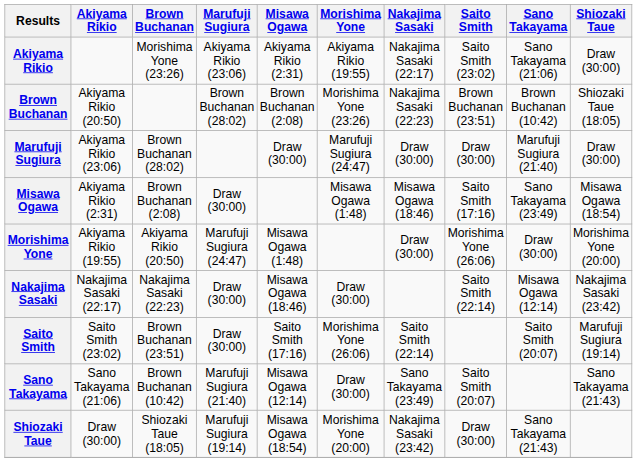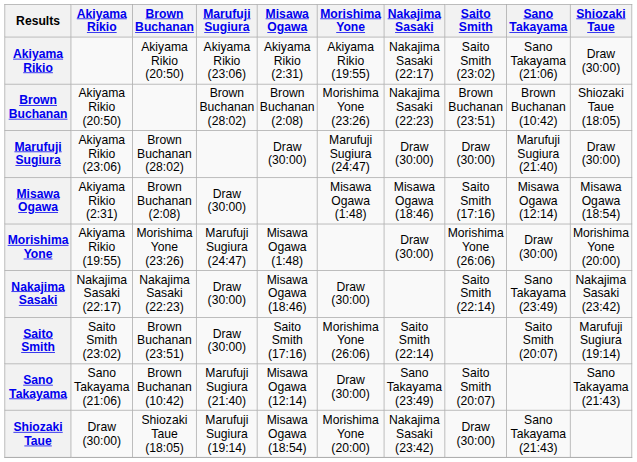(164, 60) Morishima Yone (23:26) -> (164, 60) Akiyama Rikio (20:50)
(538, 200) Sano Takayama (23:49) -> (538, 200) Misawa Ogawa (12:14)
(164, 247) Akiyama Rikio (20:50) -> (164, 247) Morishima Yone (23:26)
(538, 294) Misawa Ogawa (12:14) -> (538, 294) Sano Takayama (23:49)
